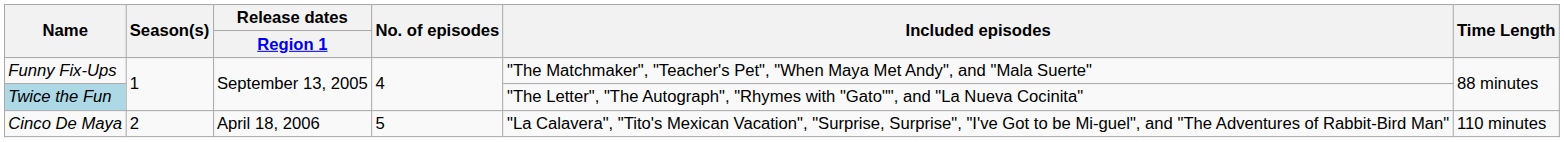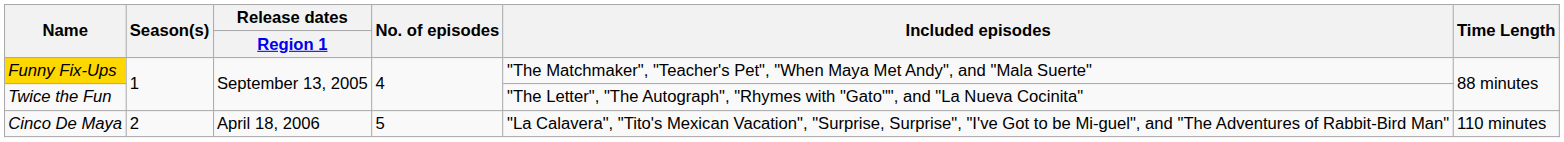(62, 70) no background -> (62, 70) gold background
(60, 96) lightblue background -> (60, 96) no background
